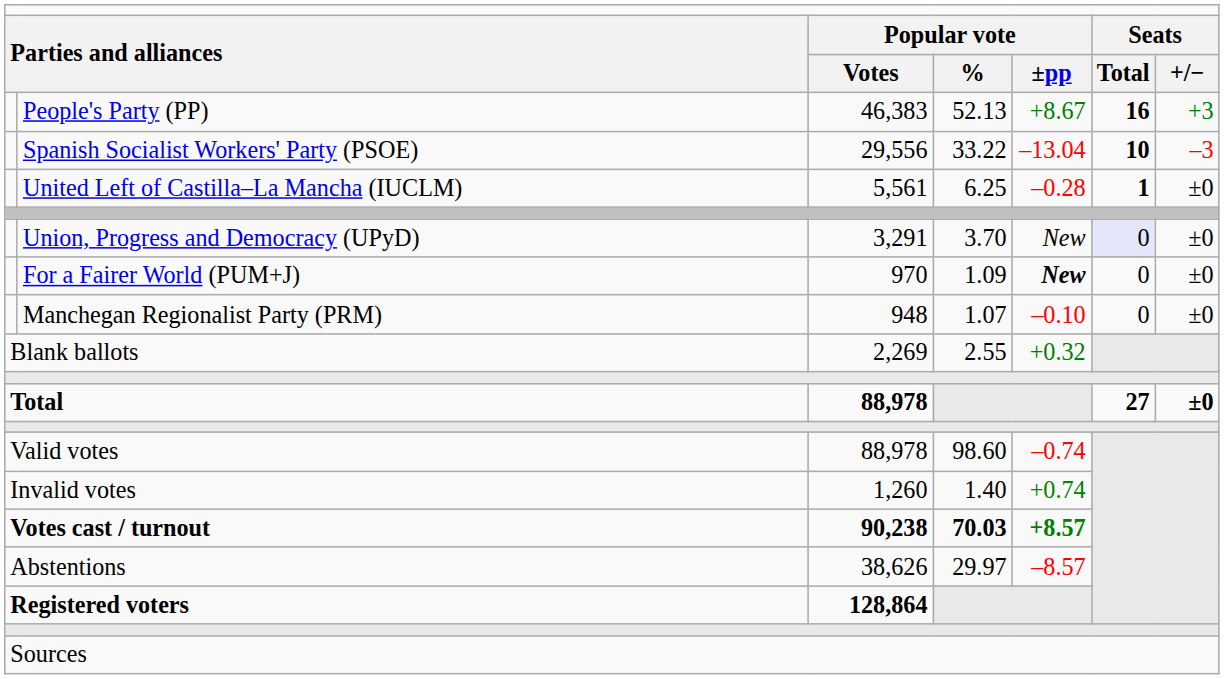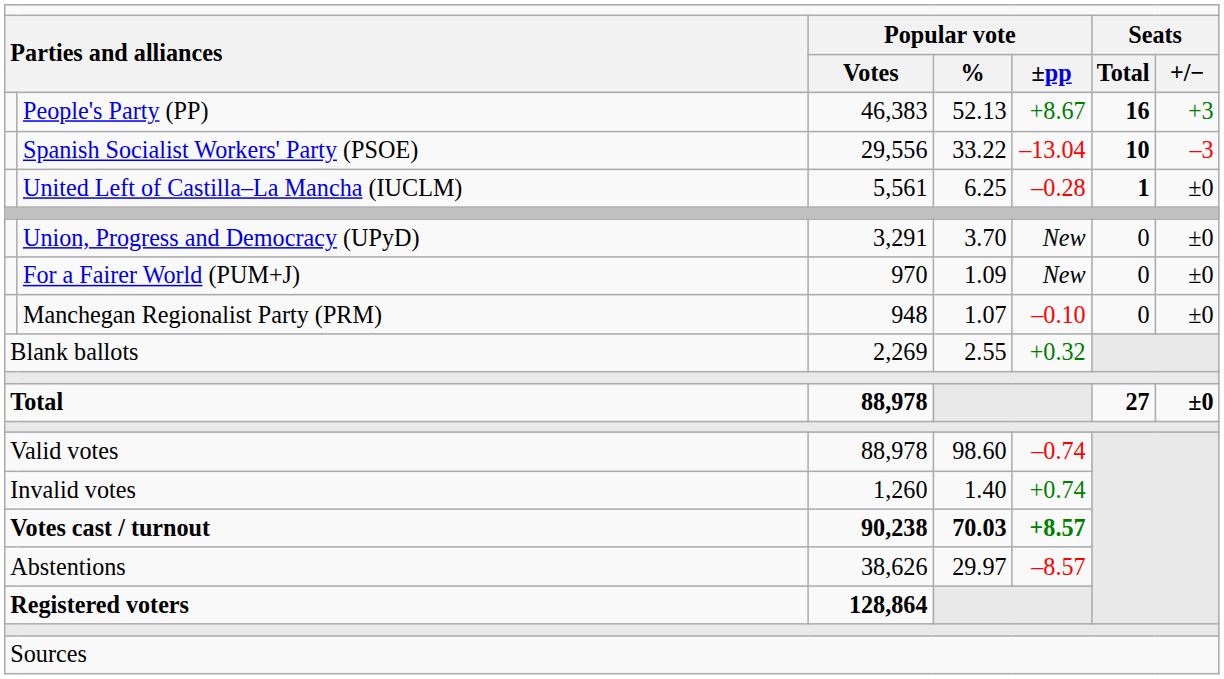(1144, 237) lavender background -> (1144, 237) no background
(1063, 275) bold -> (1064, 275) normal
